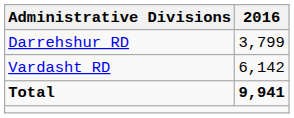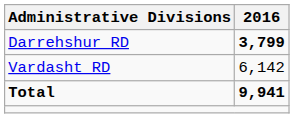(262, 42) normal -> (262, 42) bold
